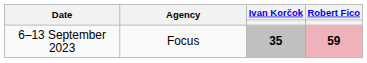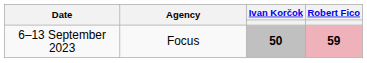(276, 41) 35 -> (276, 41) 50
